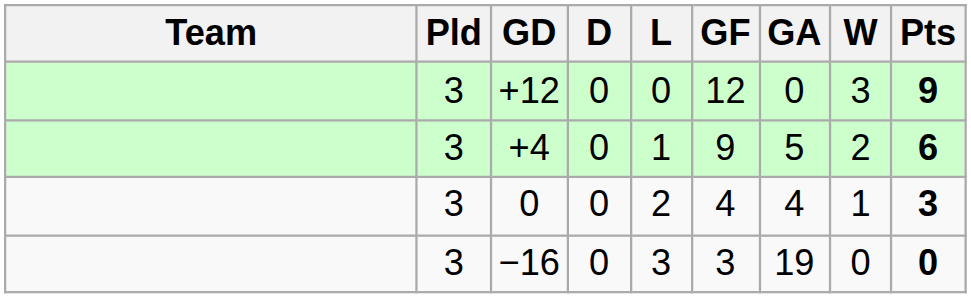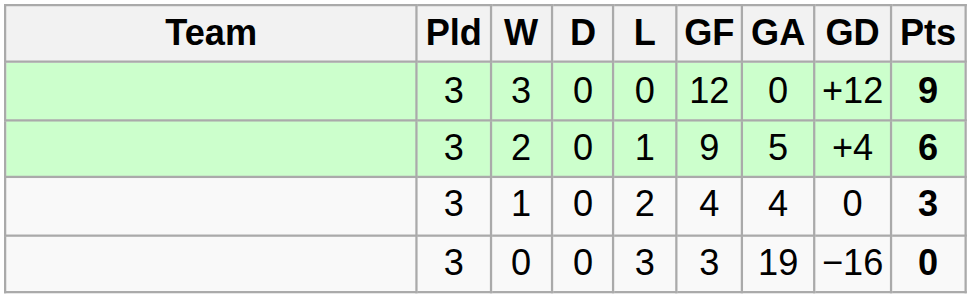columns swapped: (861, 33) <-> (529, 33)
